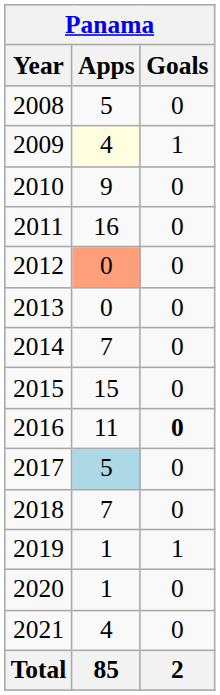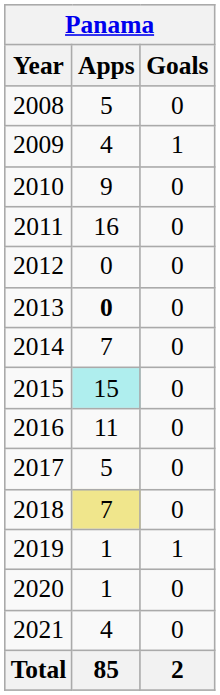(106, 145) lightyellow background -> (106, 145) no background
(106, 266) lightsalmon background -> (106, 266) no background
(106, 307) normal -> (106, 307) bold
(106, 387) no background -> (106, 387) paleturquoise background
(177, 428) bold -> (177, 428) normal
(106, 468) lightblue background -> (106, 468) no background
(106, 508) no background -> (106, 508) khaki background
